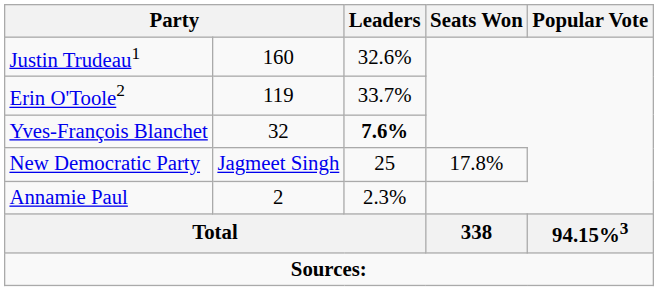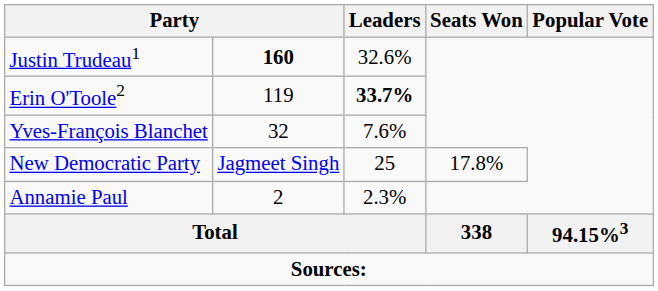(278, 56) normal -> (278, 56) bold
(385, 95) normal -> (385, 95) bold
(385, 131) bold -> (385, 131) normal
